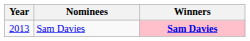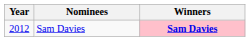(19, 28) 2013 -> (19, 28) 2012
